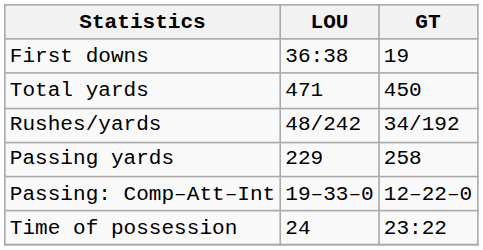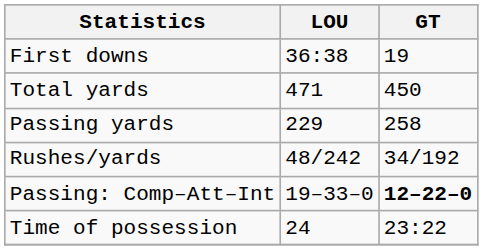rows swapped: (86, 125) <-> (92, 159)
(428, 194) normal -> (428, 194) bold
